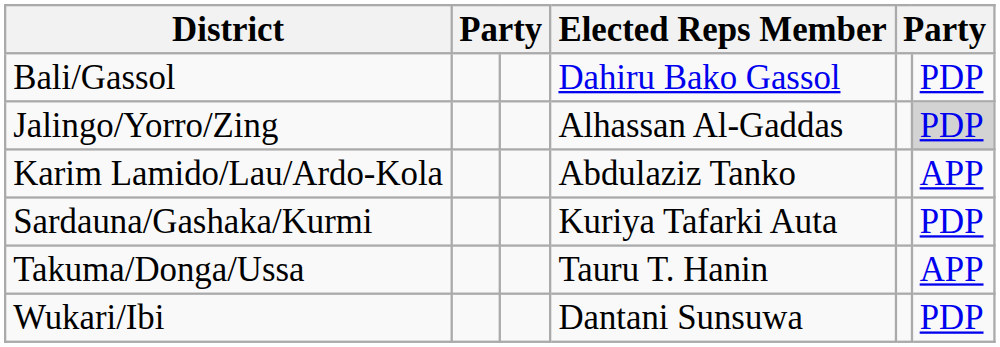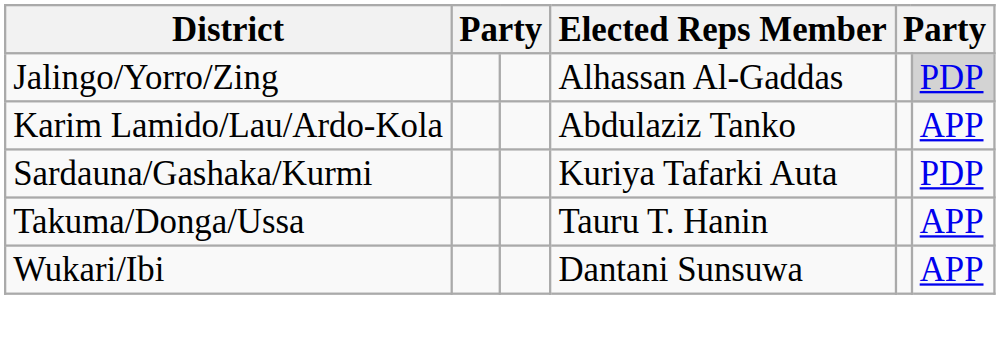- row: (94, 77)
(952, 318) PDP -> (952, 269) APP
